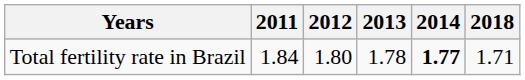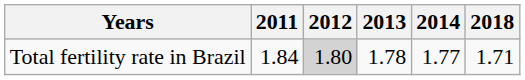(333, 56) no background -> (333, 56) lightgrey background
(441, 56) bold -> (441, 56) normal
